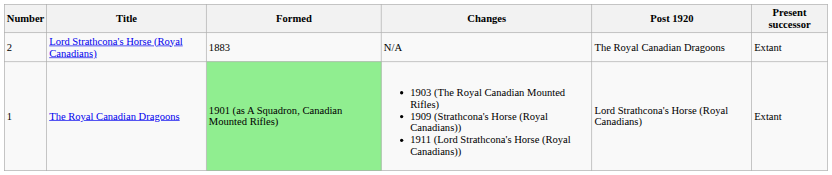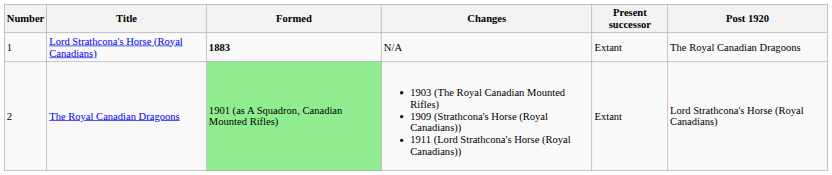columns swapped: (672, 18) <-> (790, 18)
(9, 47) 2 -> (9, 47) 1
(219, 47) normal -> (219, 47) bold
(9, 116) 1 -> (9, 116) 2
